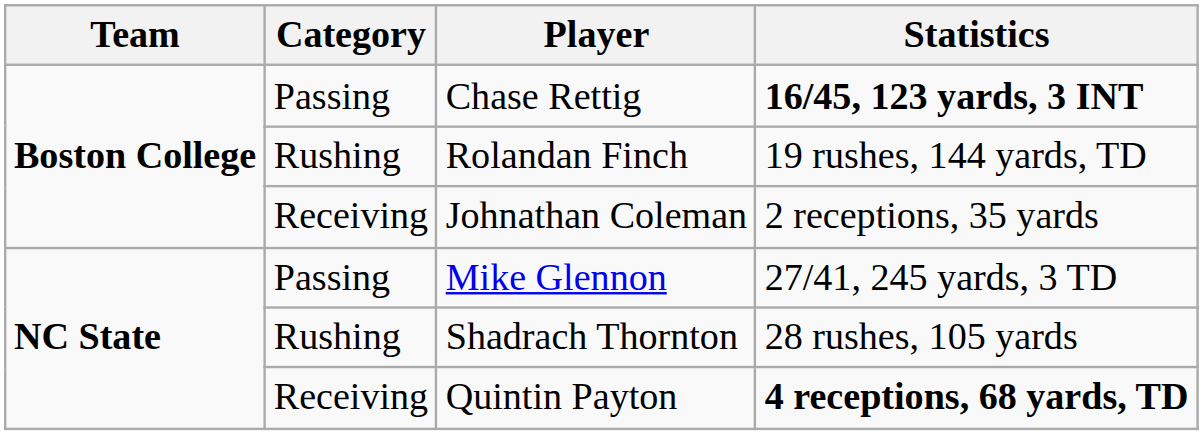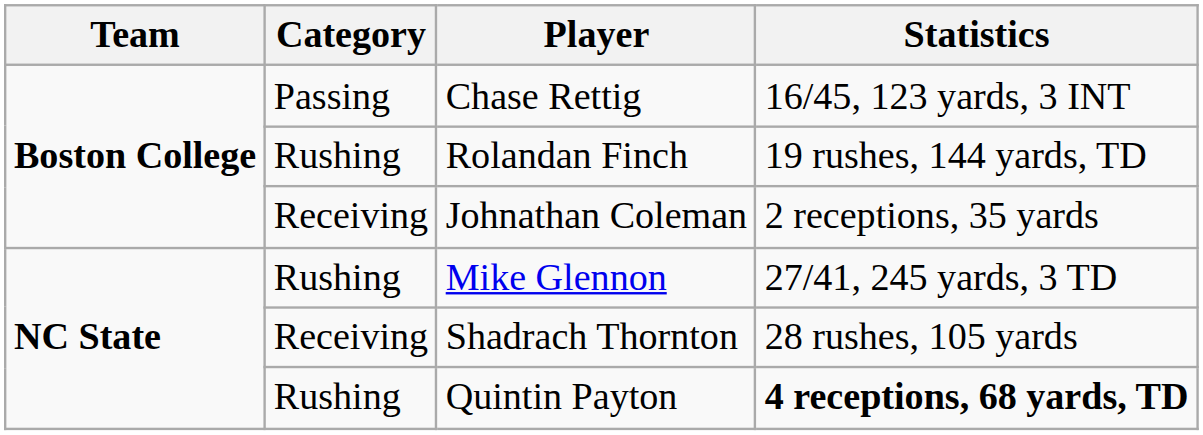(954, 95) bold -> (948, 95) normal
(332, 276) Passing -> (337, 276) Rushing
(337, 336) Rushing -> (351, 336) Receiving
(351, 397) Receiving -> (337, 397) Rushing
